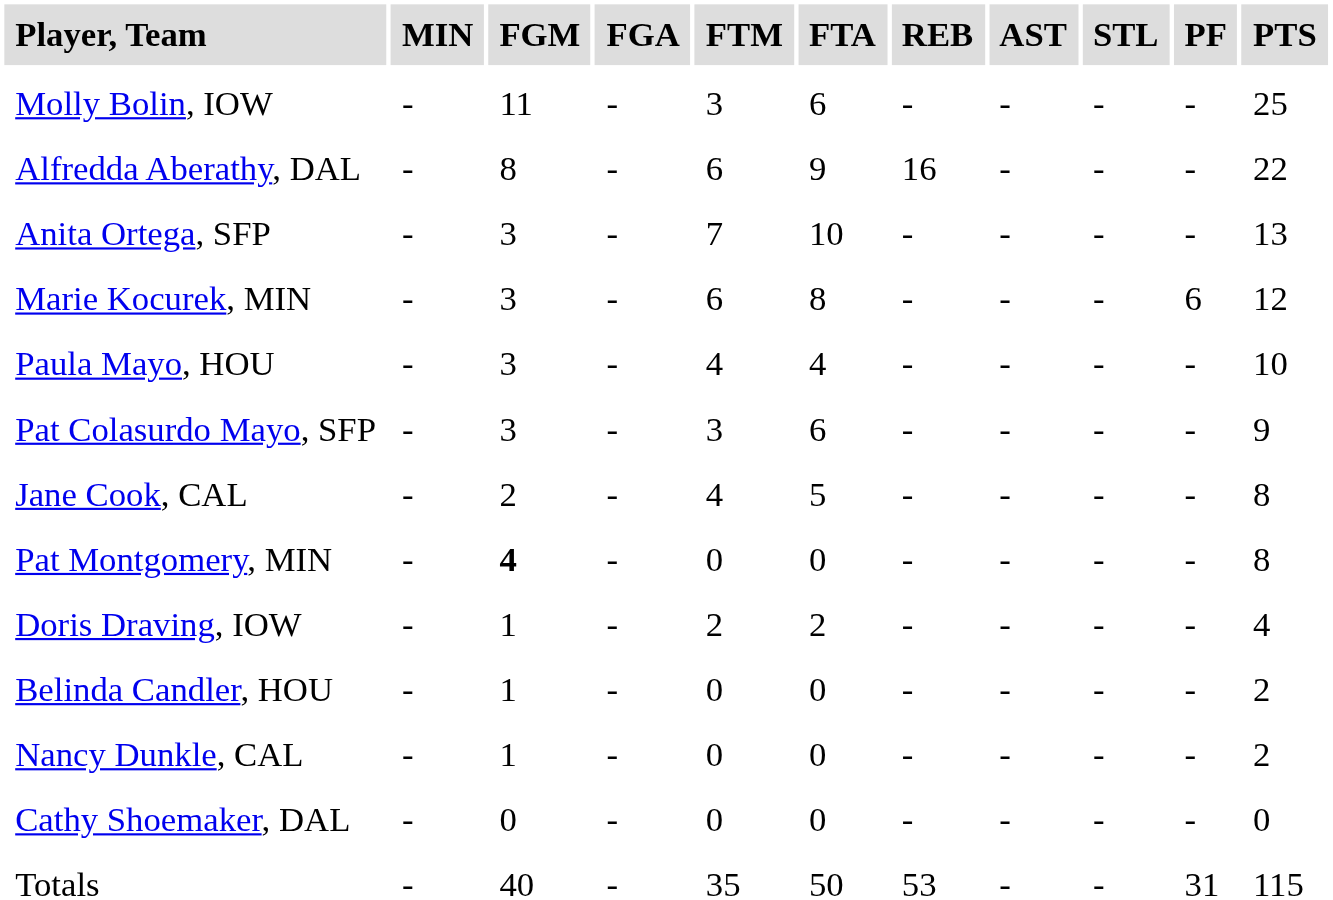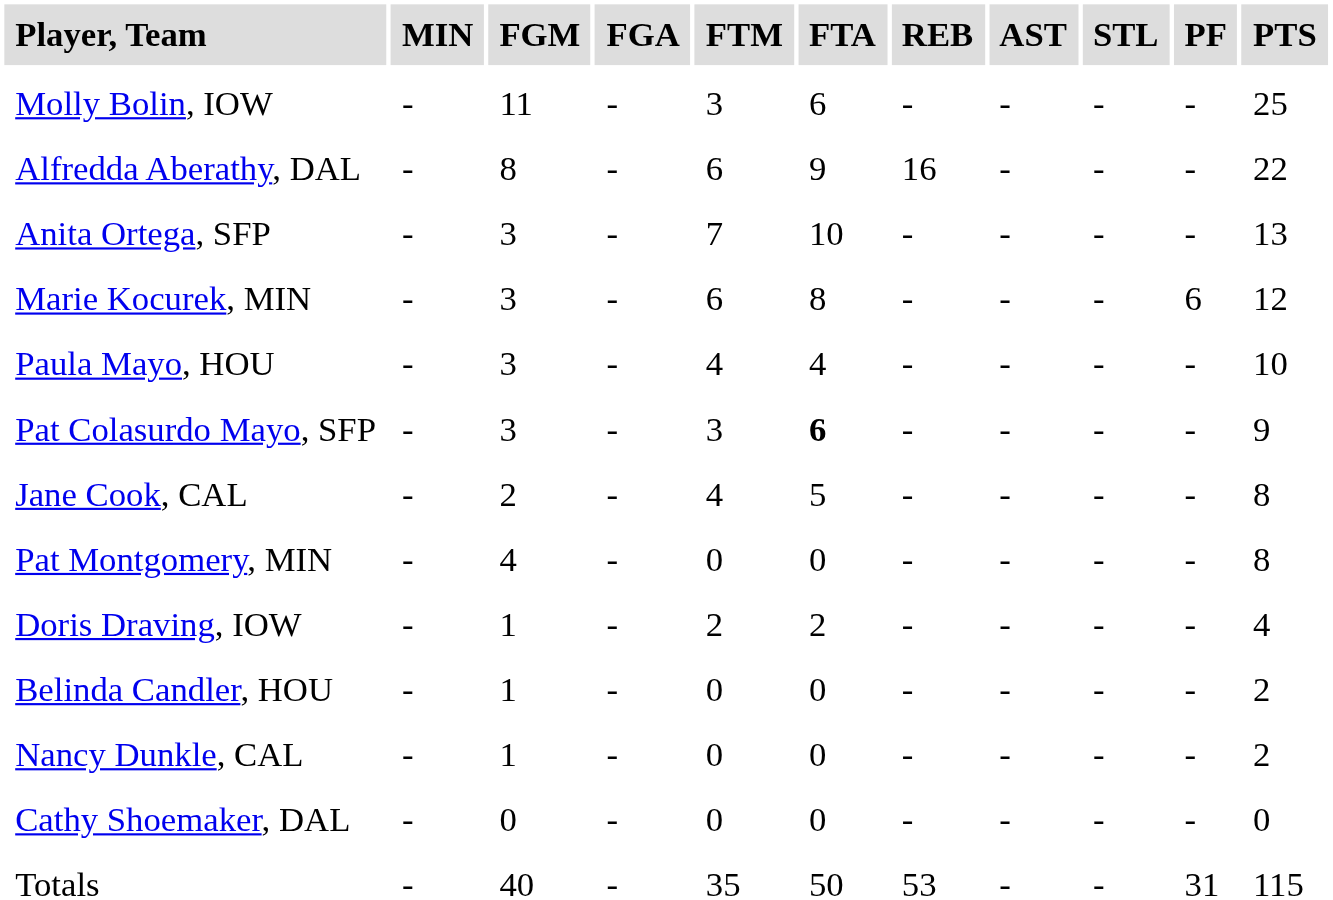(818, 429) normal -> (818, 429) bold
(508, 559) bold -> (508, 559) normal
